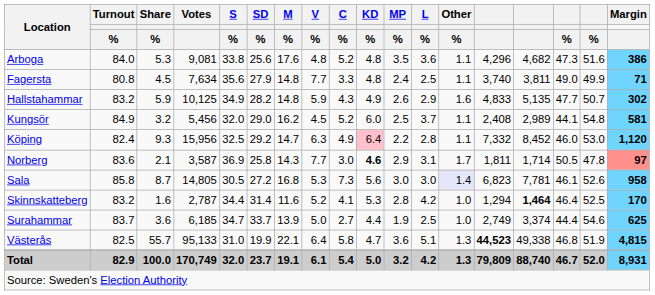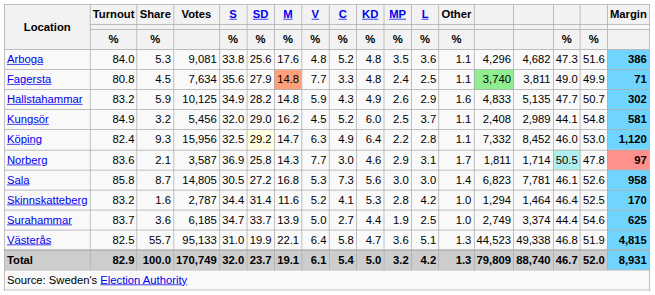(288, 80) no background -> (288, 80) lightsalmon background
(497, 80) no background -> (497, 80) lightgreen background
(261, 140) no background -> (261, 140) lightyellow background
(373, 140) pink background -> (373, 140) no background
(373, 160) bold -> (373, 160) normal
(567, 160) no background -> (567, 160) paleturquoise background
(464, 180) lavender background -> (464, 180) no background
(537, 200) bold -> (537, 200) normal
(494, 240) bold -> (494, 240) normal
